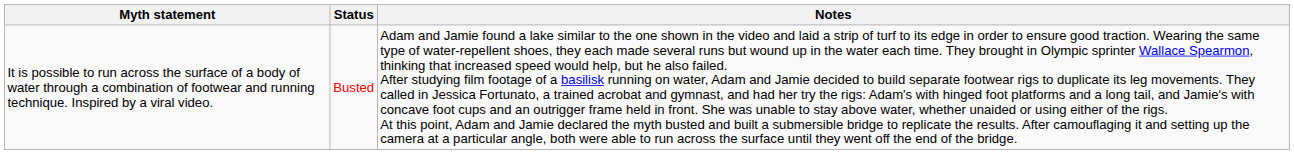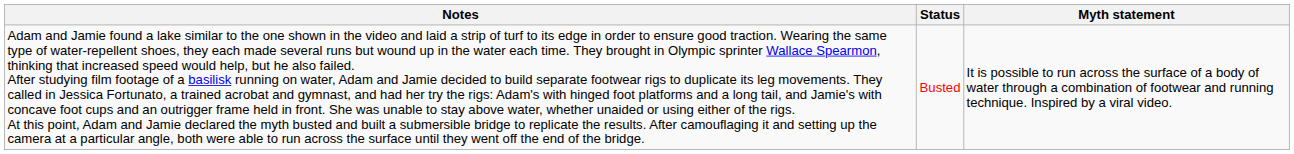columns swapped: (167, 14) <-> (833, 14)
